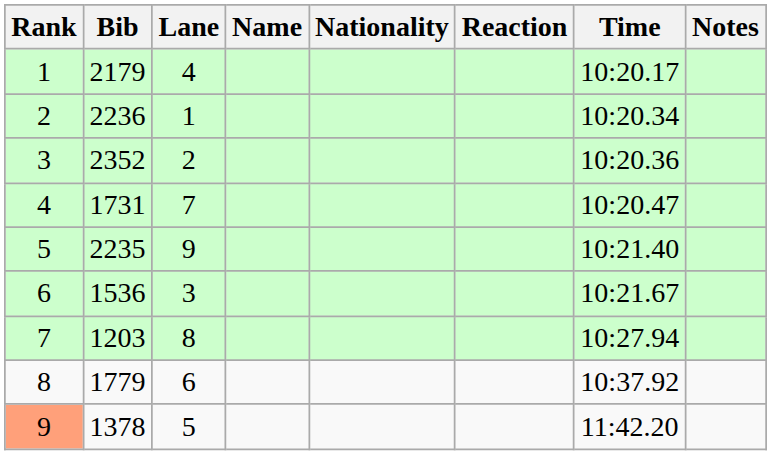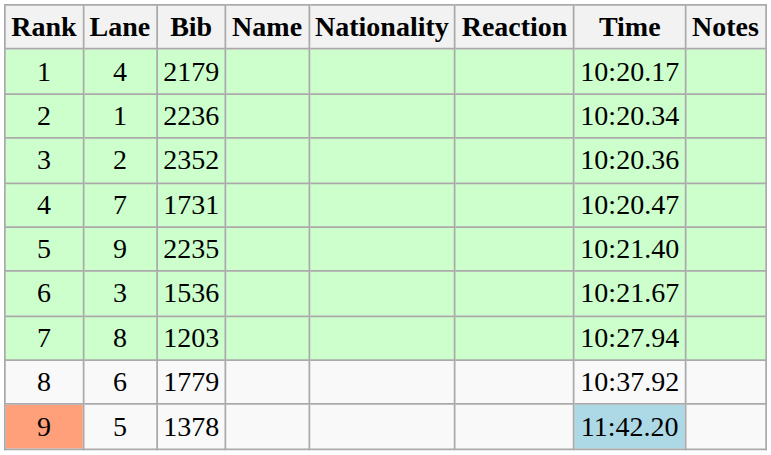columns swapped: (189, 26) <-> (118, 26)
(630, 426) no background -> (630, 426) lightblue background
